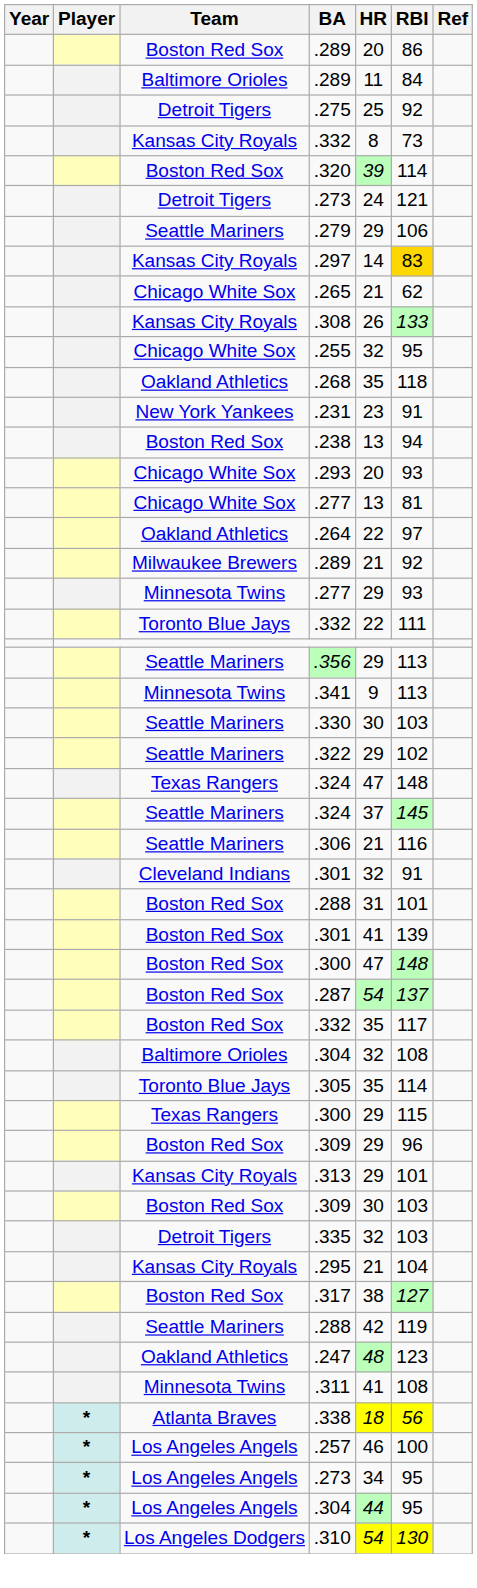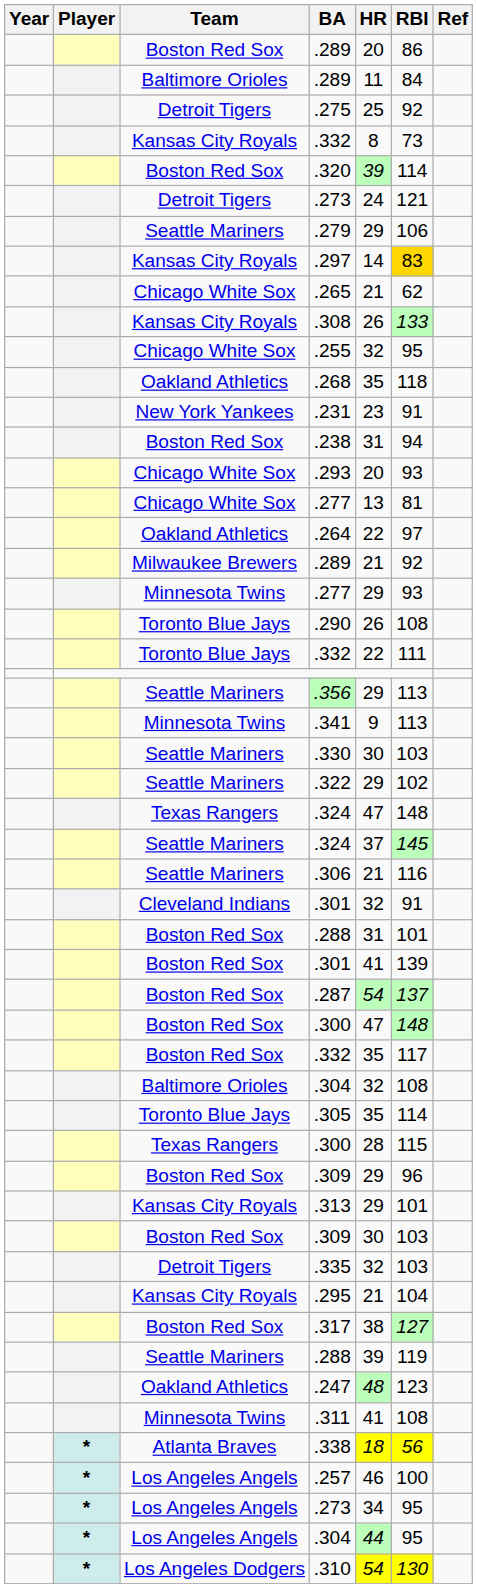(373, 442) 13 -> (373, 442) 31
+ row: (214, 623)
rows swapped: (214, 964) <-> (214, 994)
(373, 1115) 29 -> (373, 1145) 28
(373, 1326) 42 -> (373, 1357) 39
